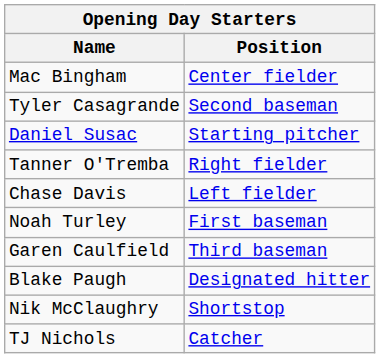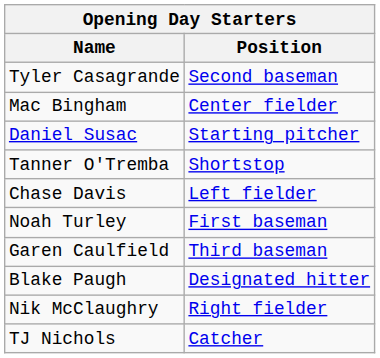rows swapped: (68, 77) <-> (94, 106)
(258, 164) Right fielder -> (237, 164) Shortstop
(237, 309) Shortstop -> (258, 309) Right fielder
